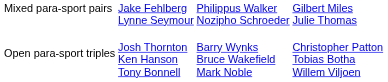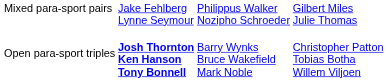(153, 60) normal -> (156, 60) bold
